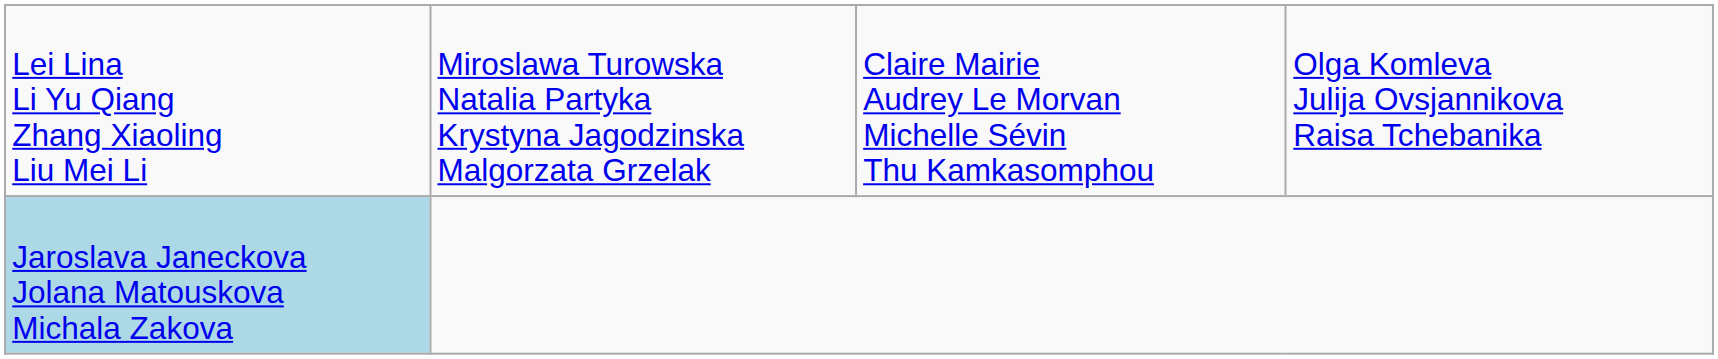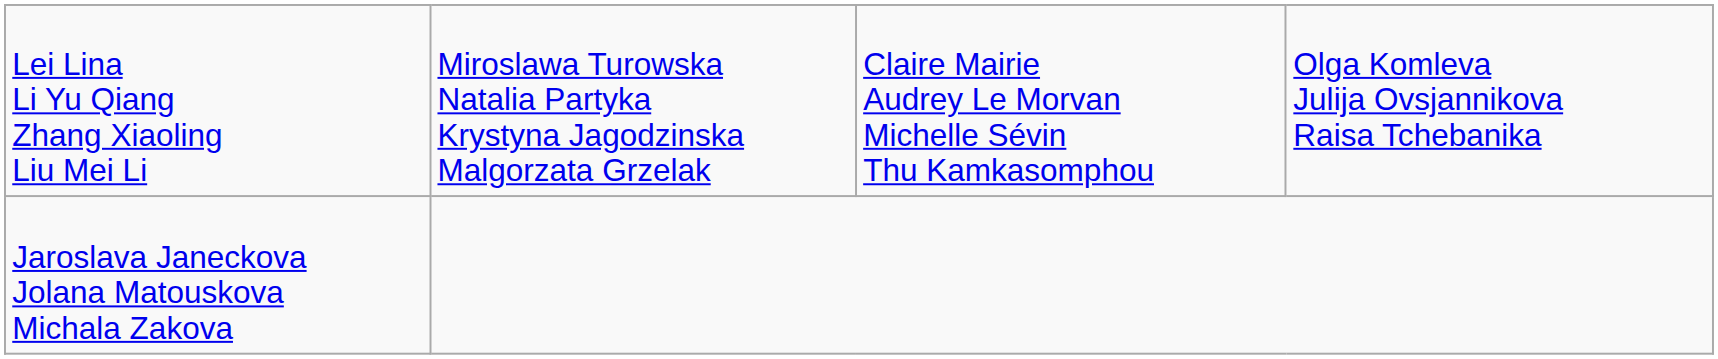(159, 292) lightblue background -> (159, 292) no background
